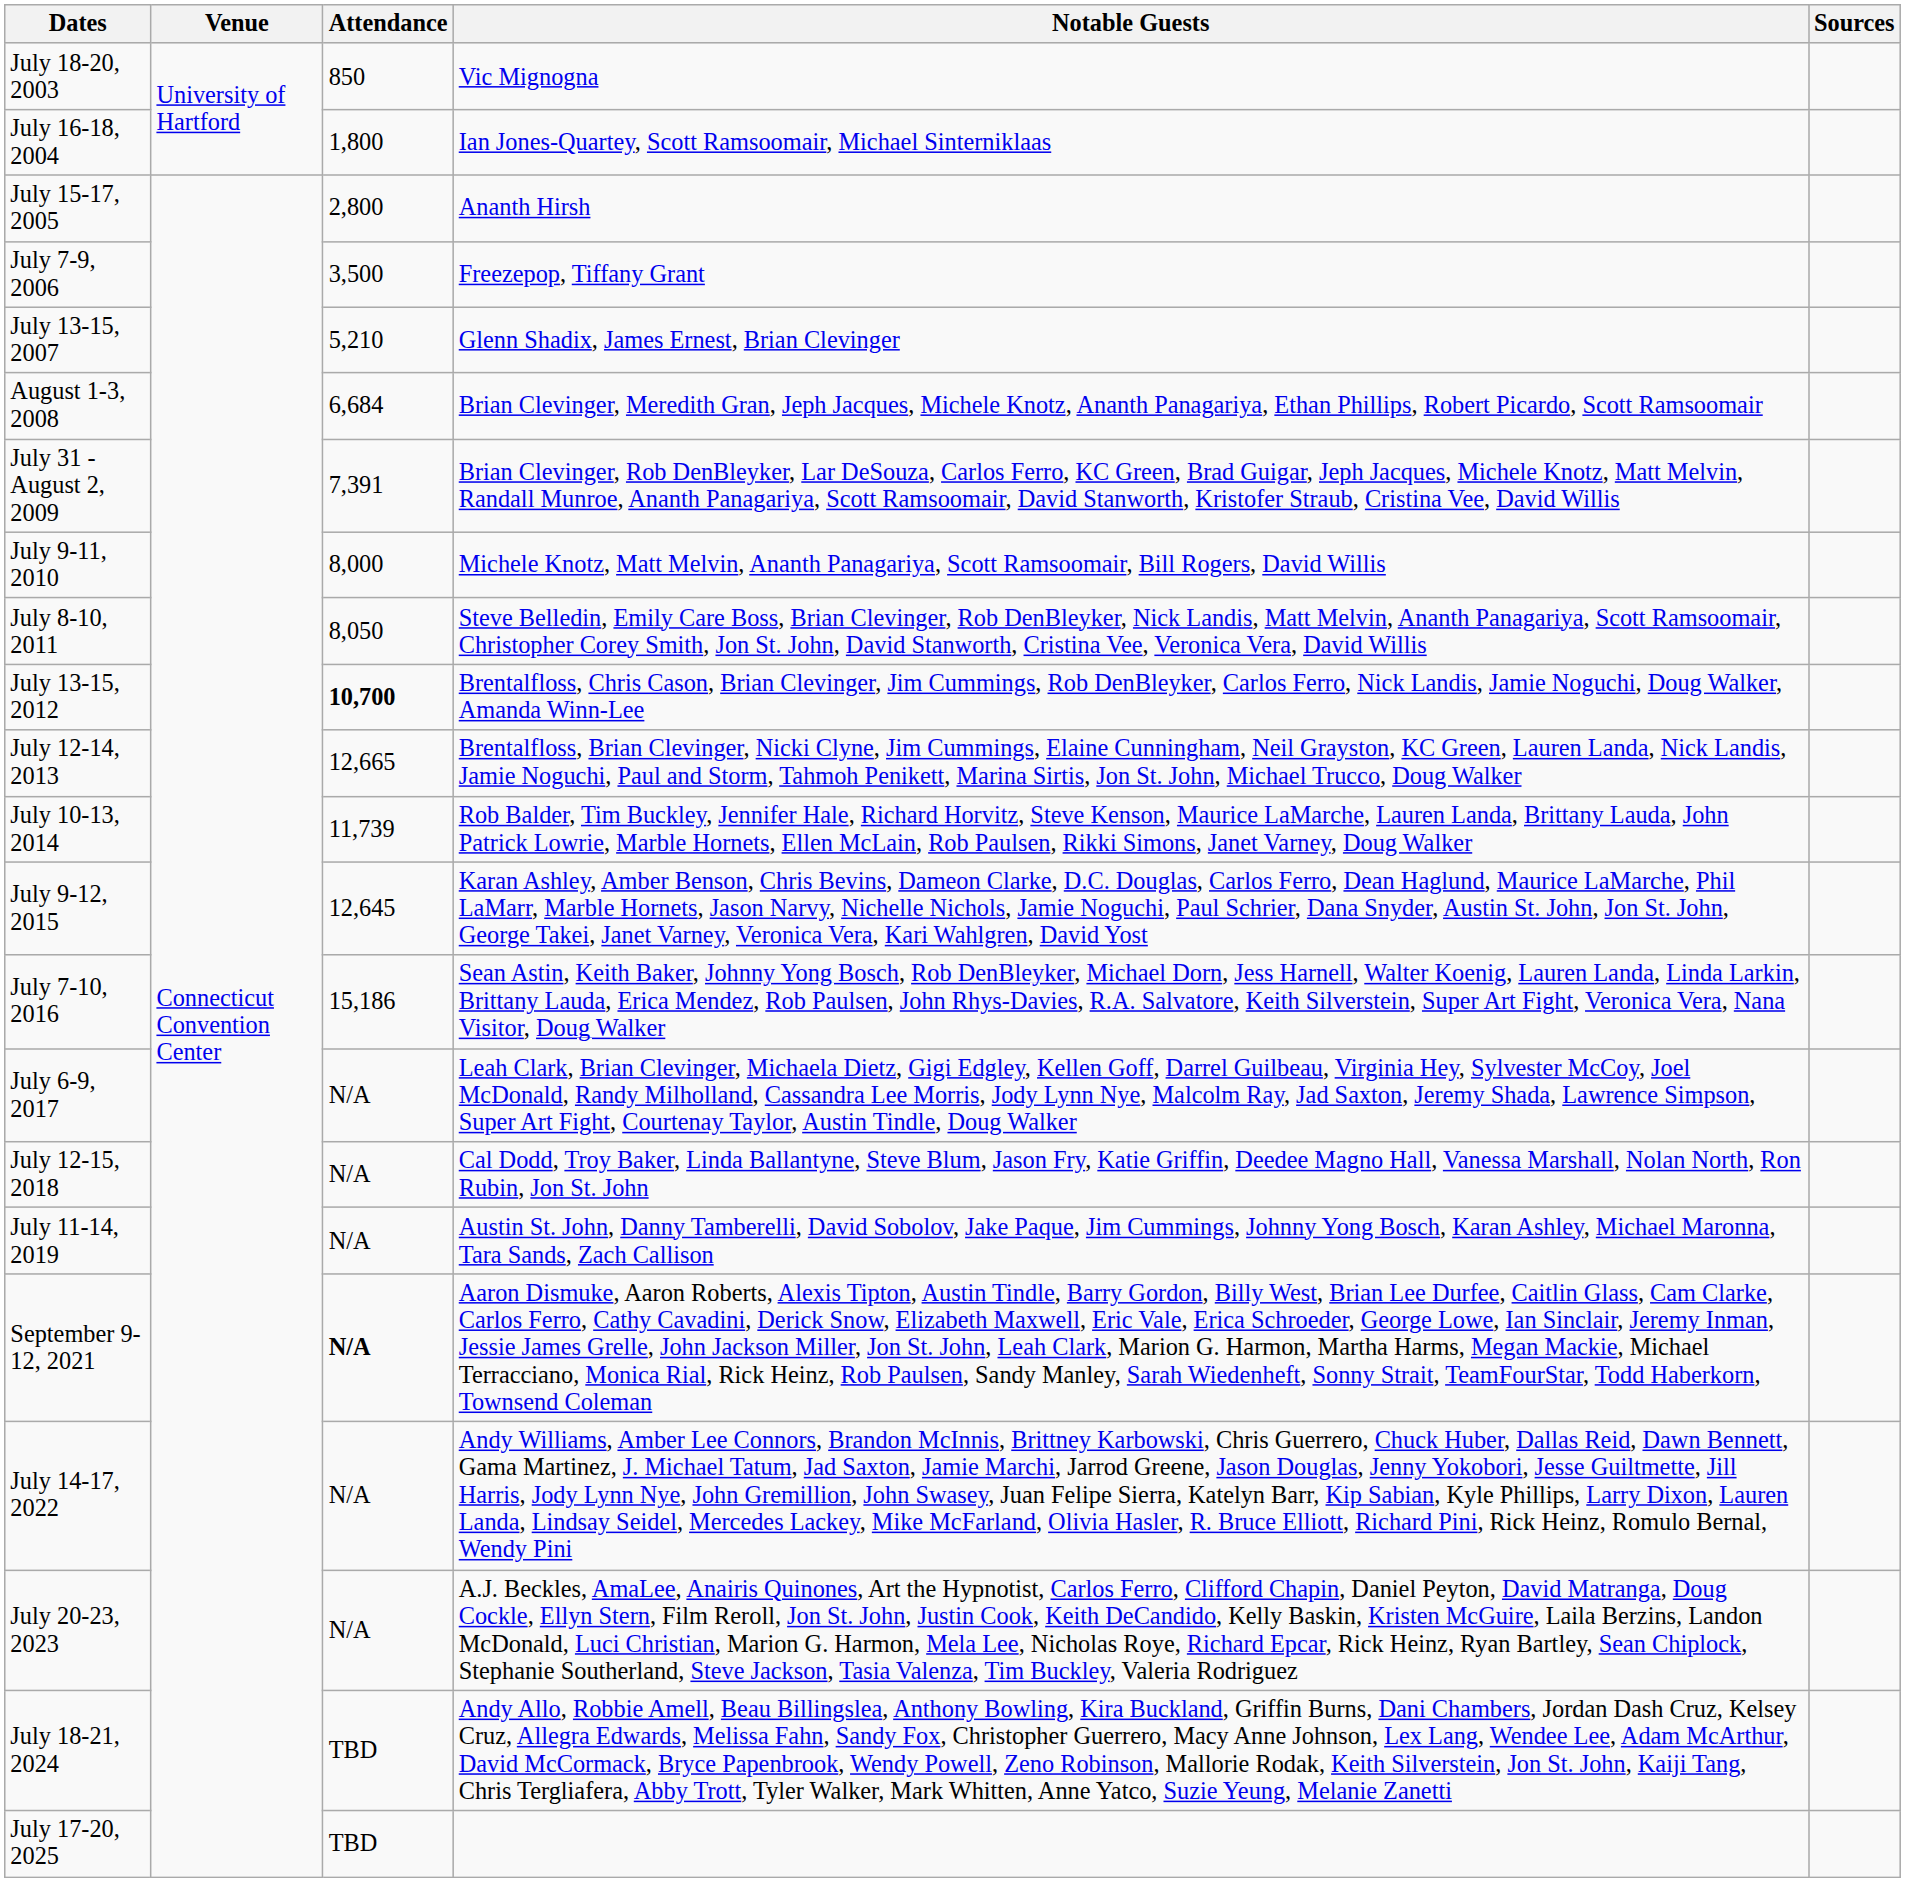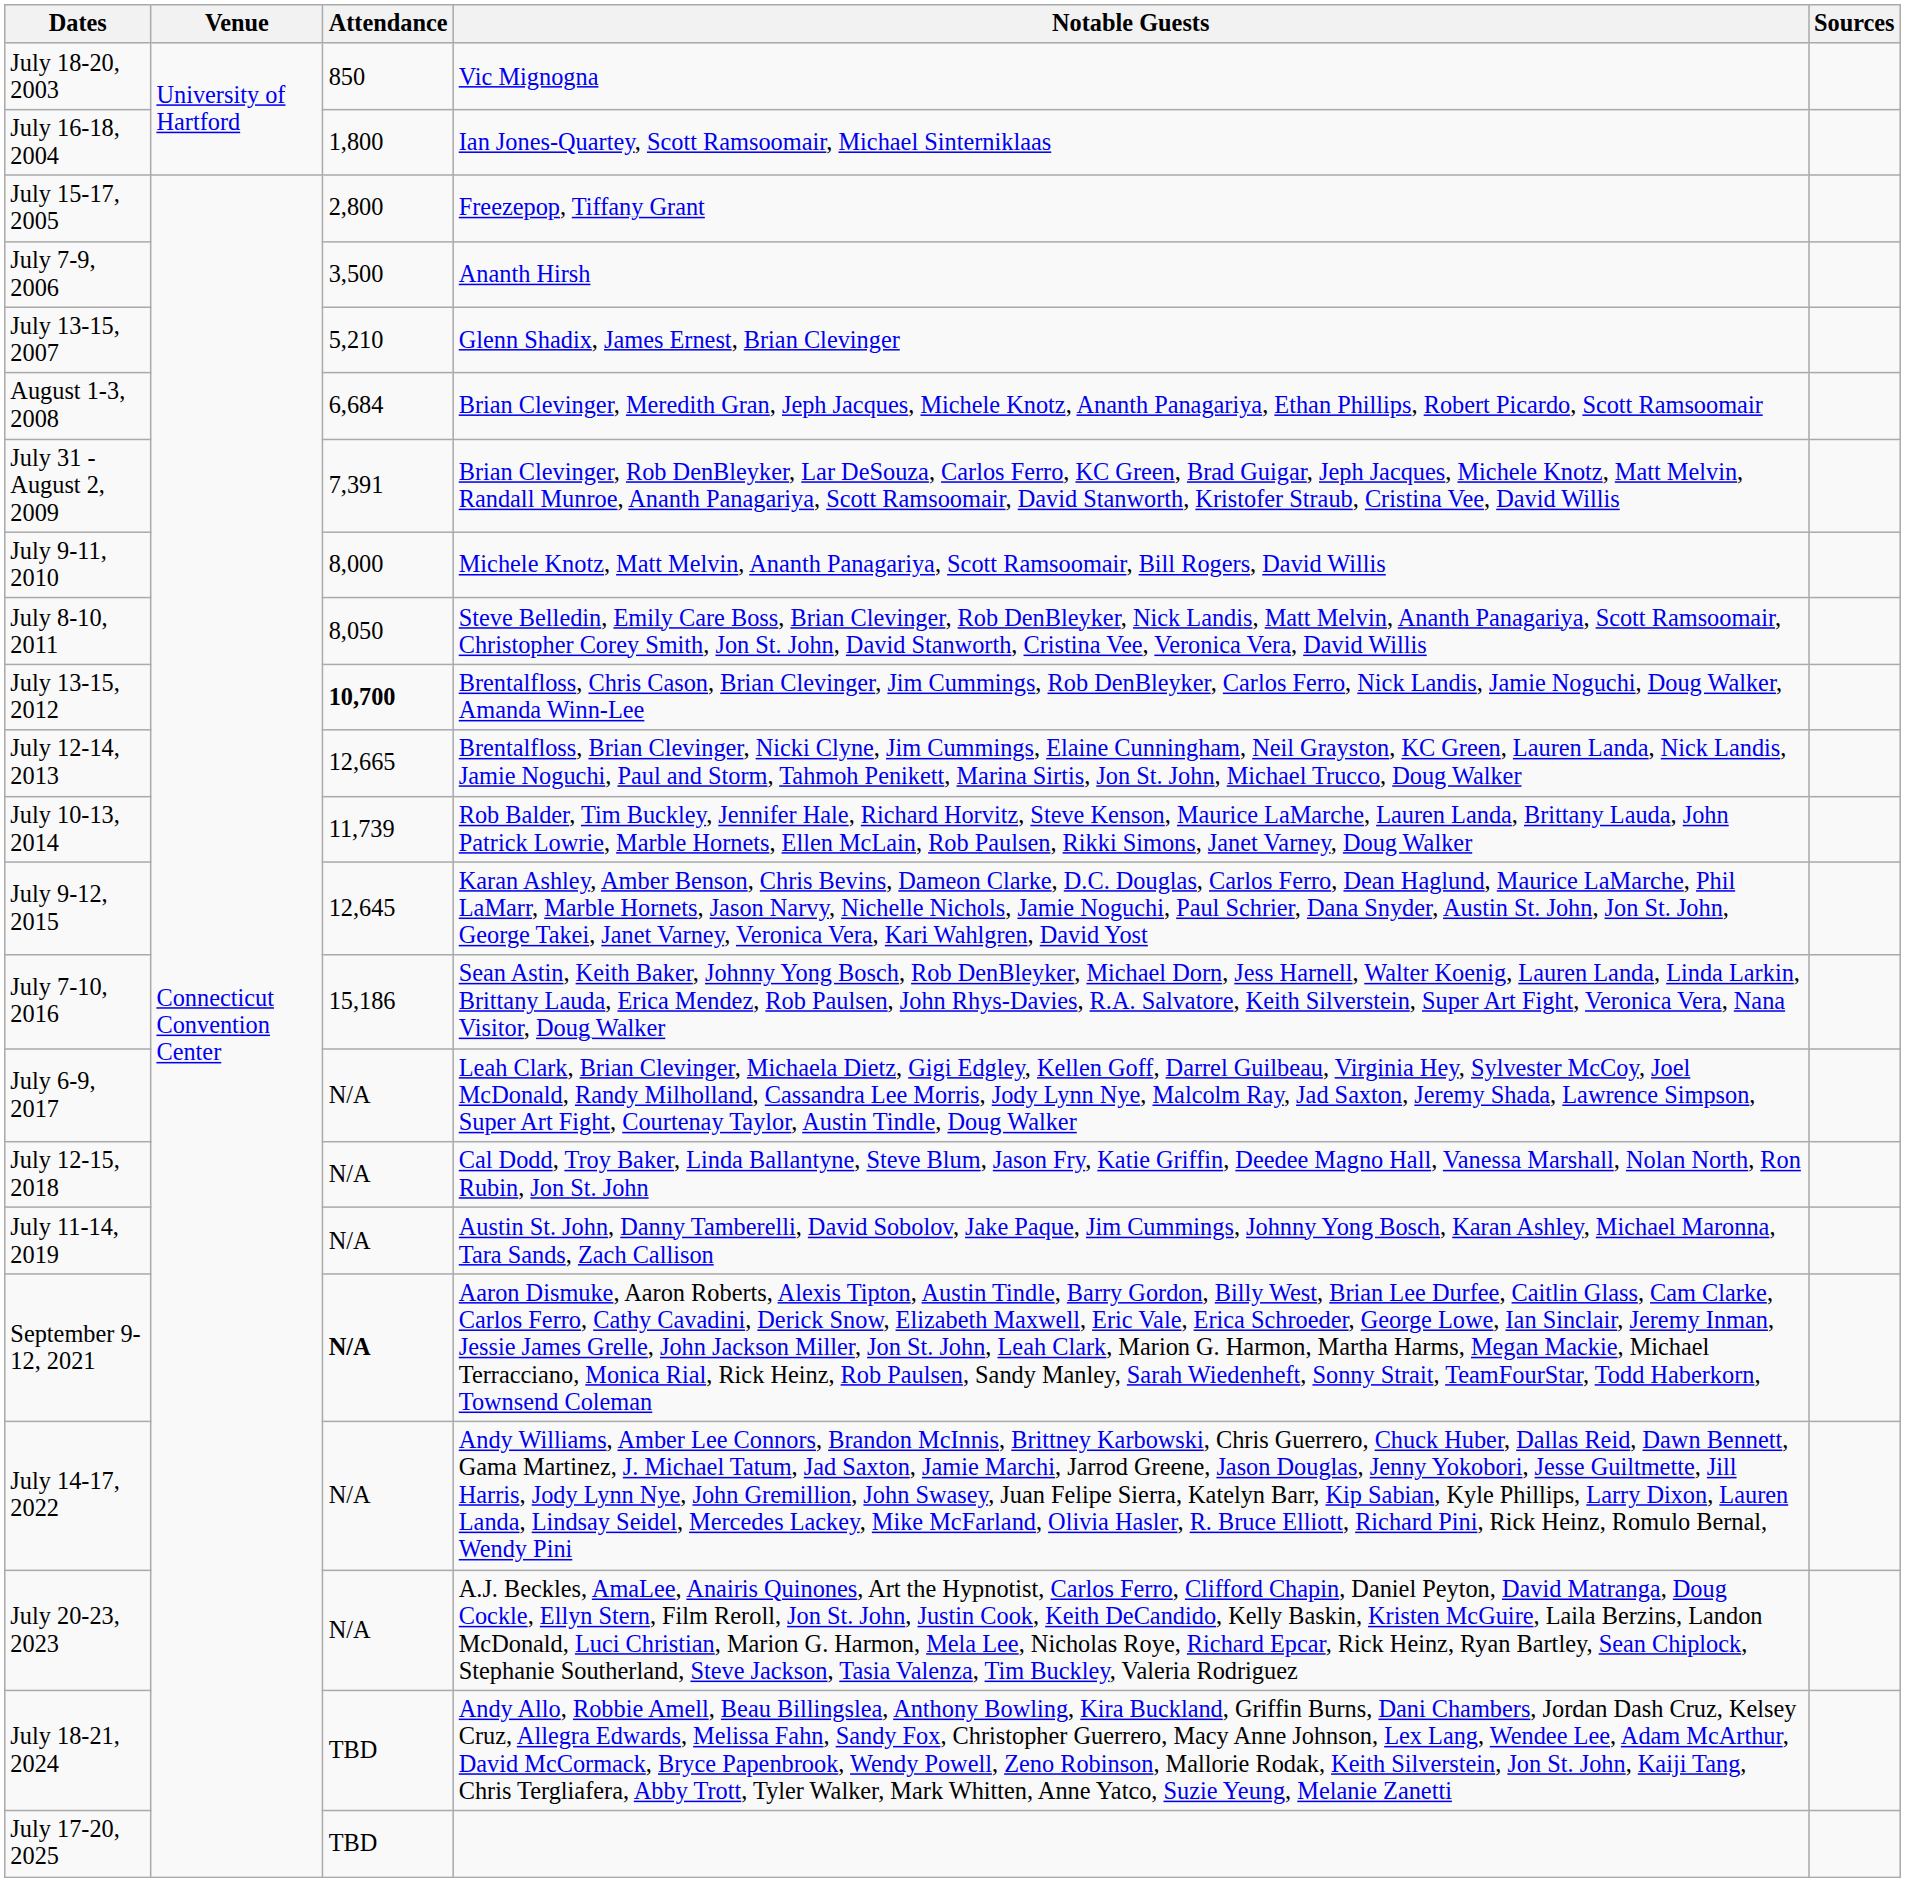(525, 207) Ananth Hirsh -> (582, 207) Freezepop, Tiffany Grant
(582, 273) Freezepop, Tiffany Grant -> (525, 273) Ananth Hirsh
